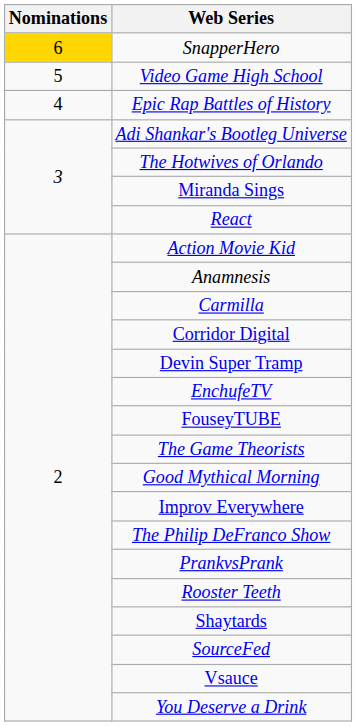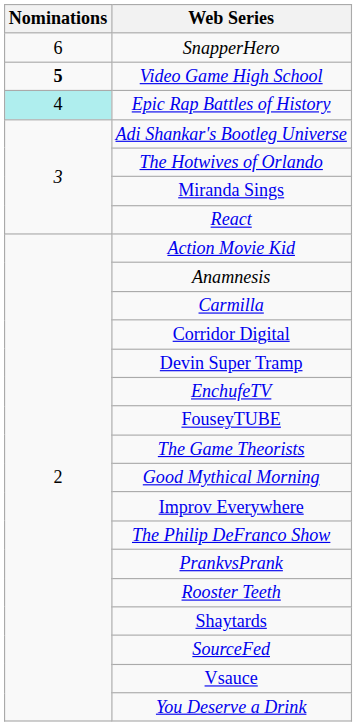(58, 47) gold background -> (58, 47) no background
(58, 76) normal -> (58, 76) bold
(58, 104) no background -> (58, 104) paleturquoise background
